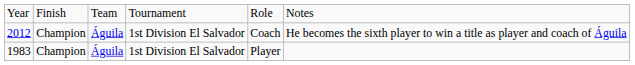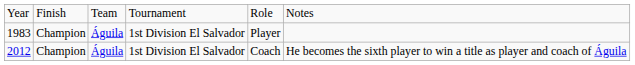rows swapped: (19, 51) <-> (19, 32)
